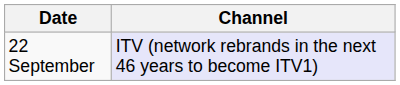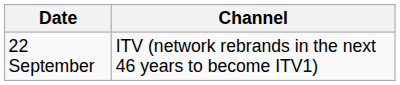(246, 56) lavender background -> (246, 56) no background
